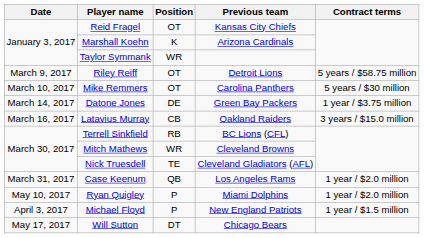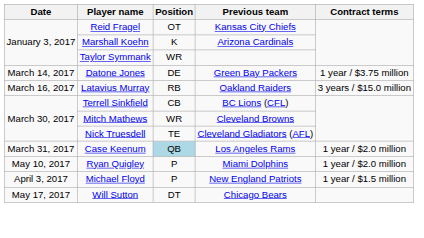- row: (115, 73)
- row: (115, 88)
(174, 118) CB -> (174, 88) RB
(174, 133) RB -> (174, 103) CB
(174, 179) no background -> (174, 149) lightblue background
